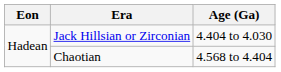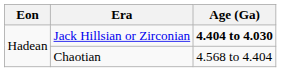(234, 35) normal -> (234, 35) bold
